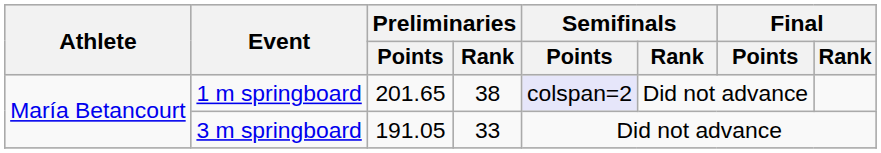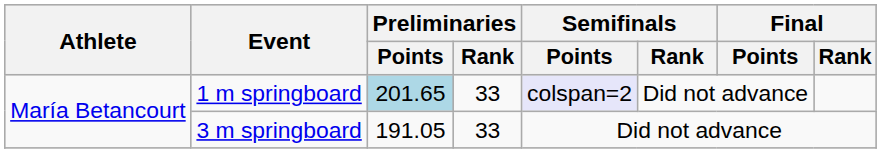(410, 94) no background -> (410, 94) lightblue background
(488, 94) 38 -> (488, 94) 33
